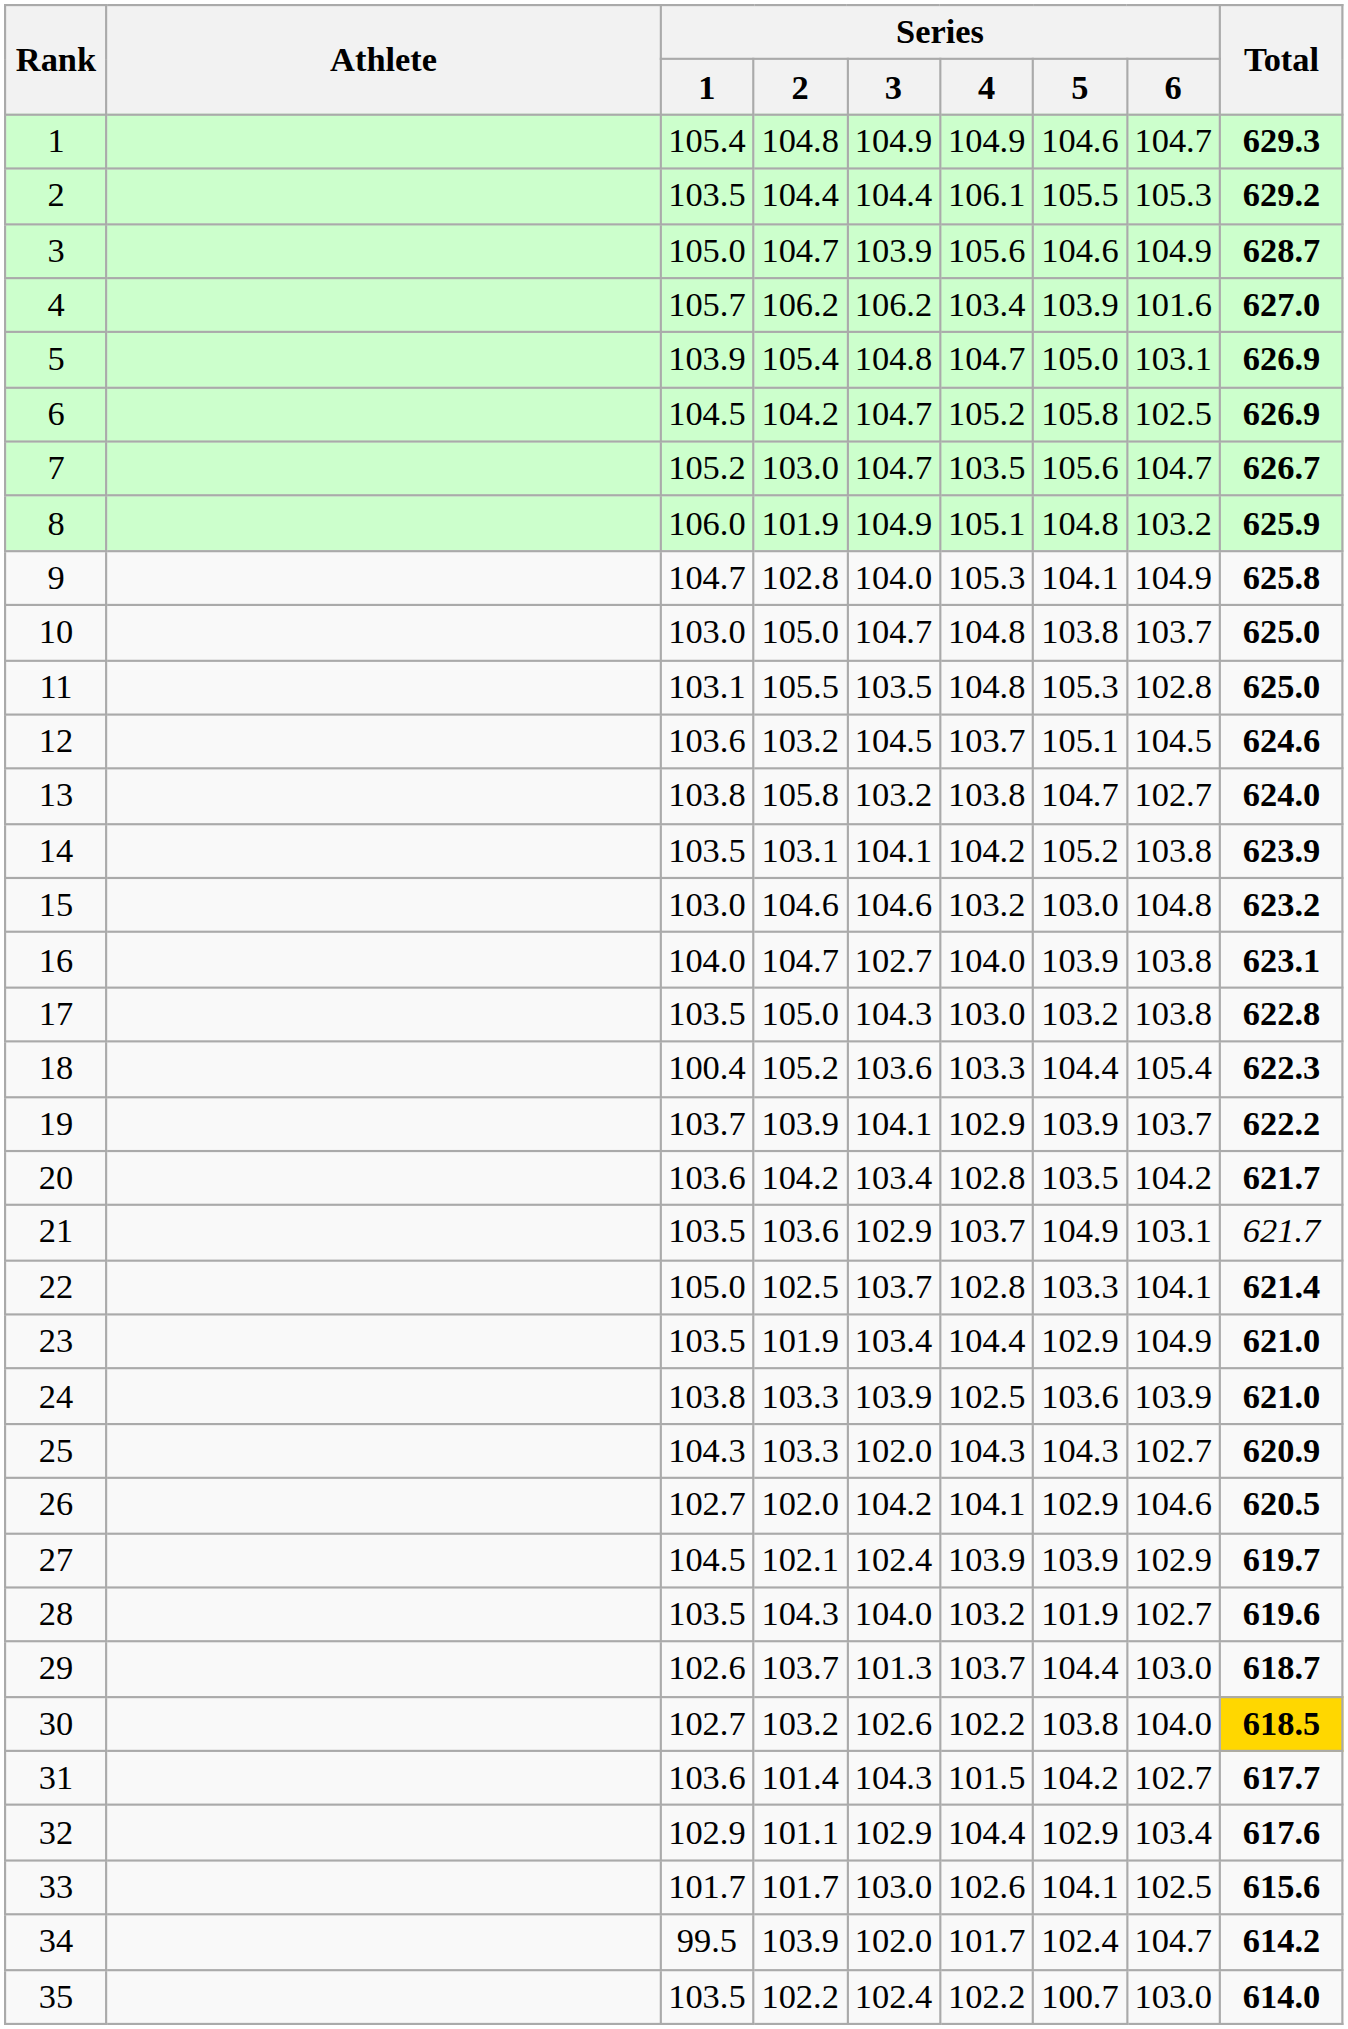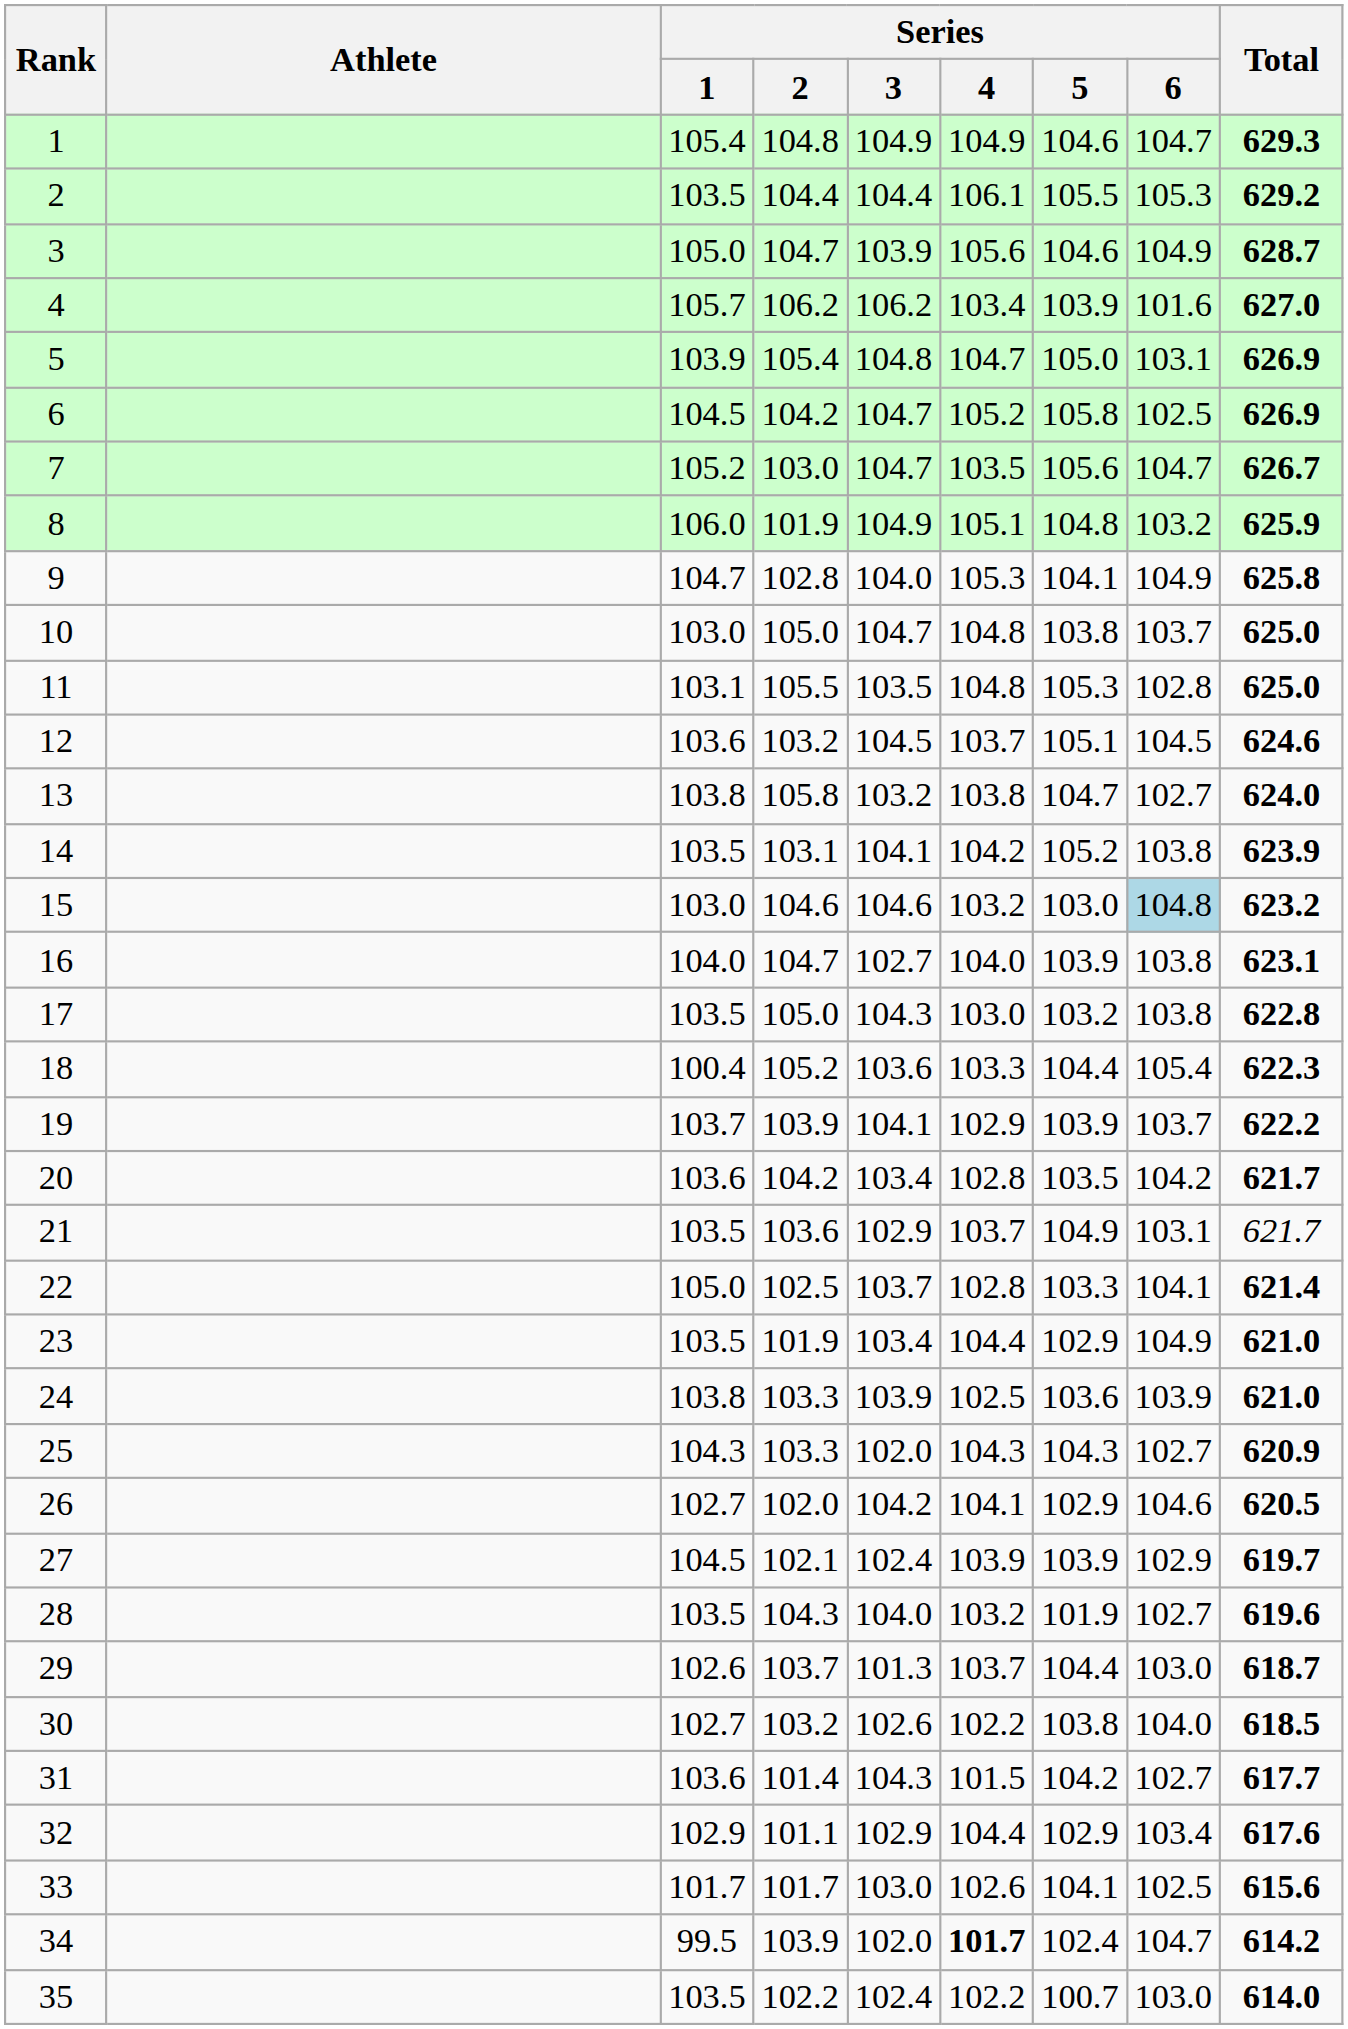(1173, 904) no background -> (1173, 904) lightblue background
(1282, 1723) gold background -> (1282, 1723) no background
(987, 1941) normal -> (987, 1941) bold
